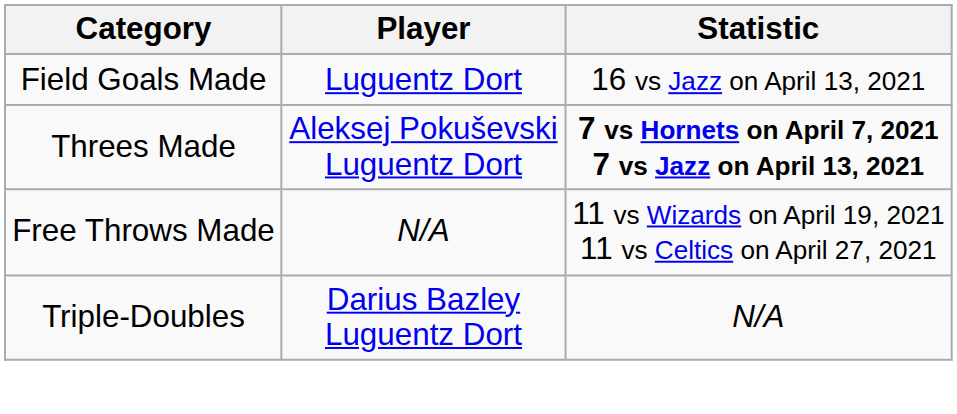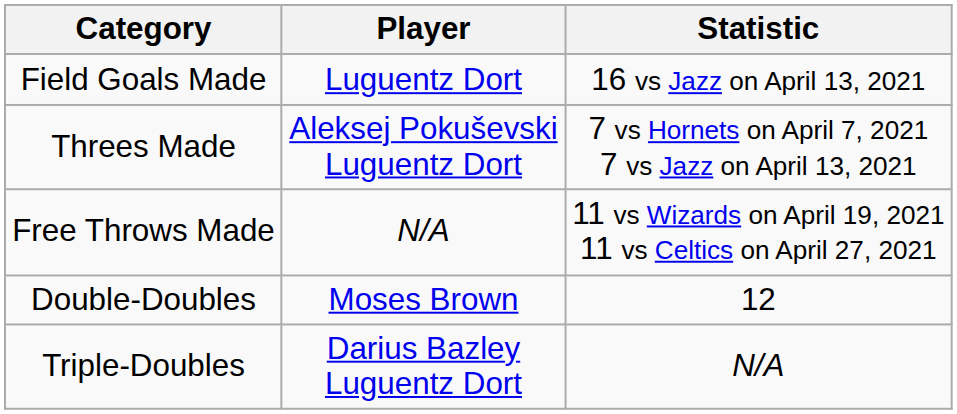(758, 146) bold -> (758, 146) normal
+ row: (144, 298)
